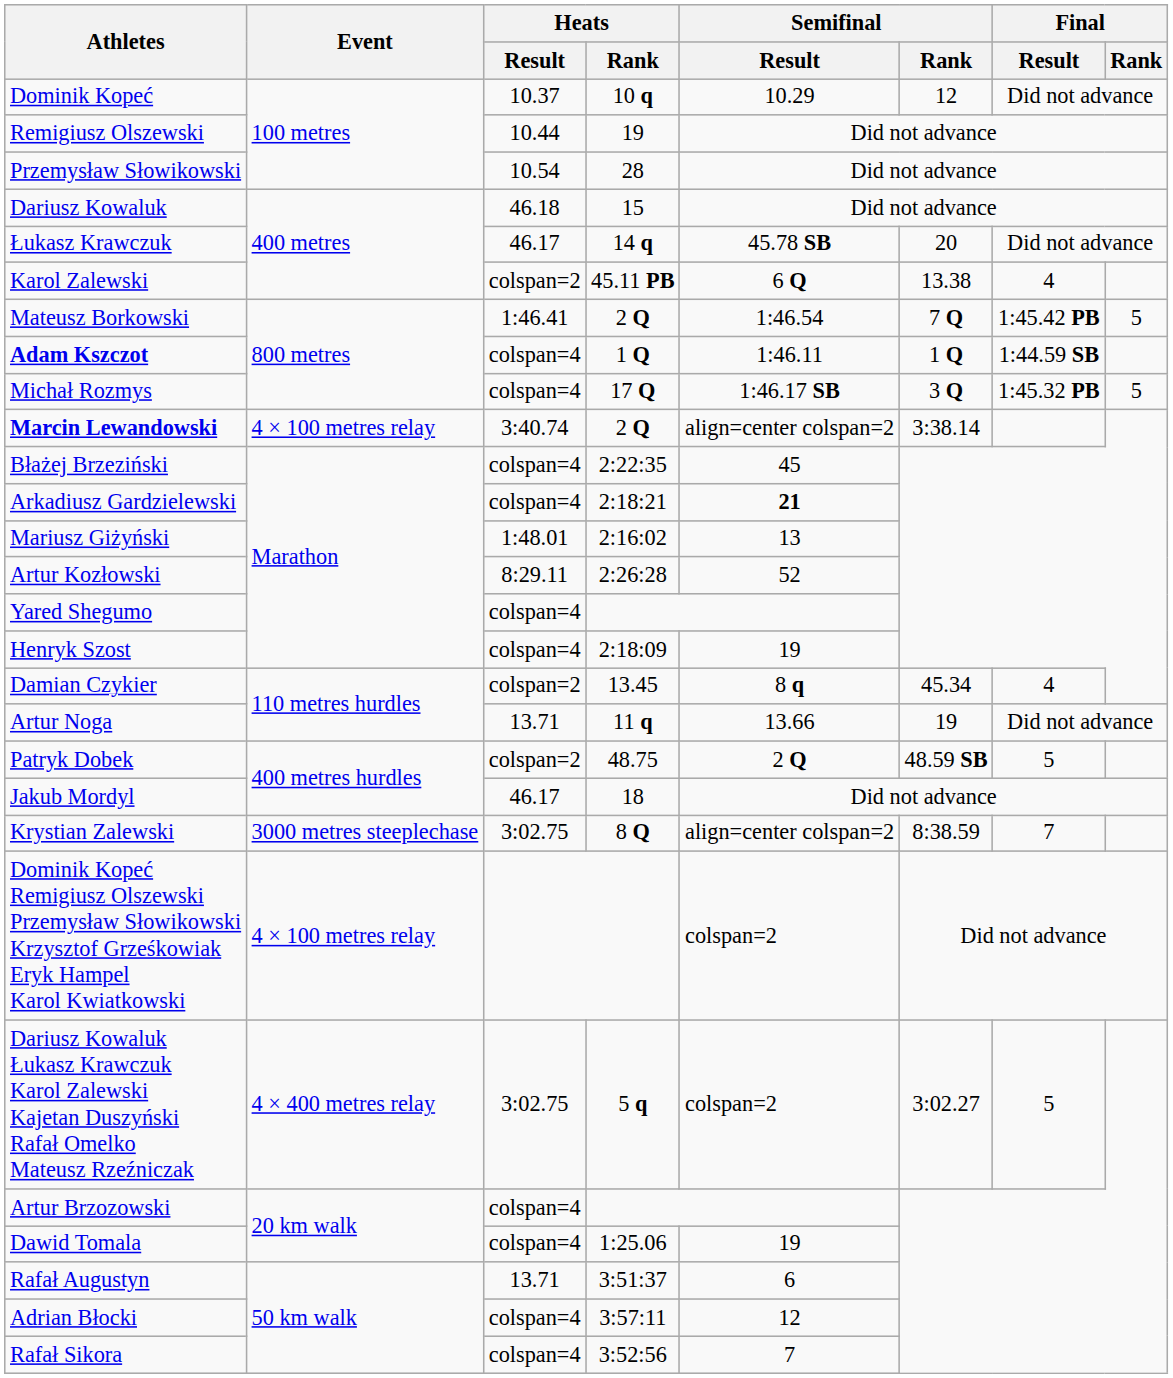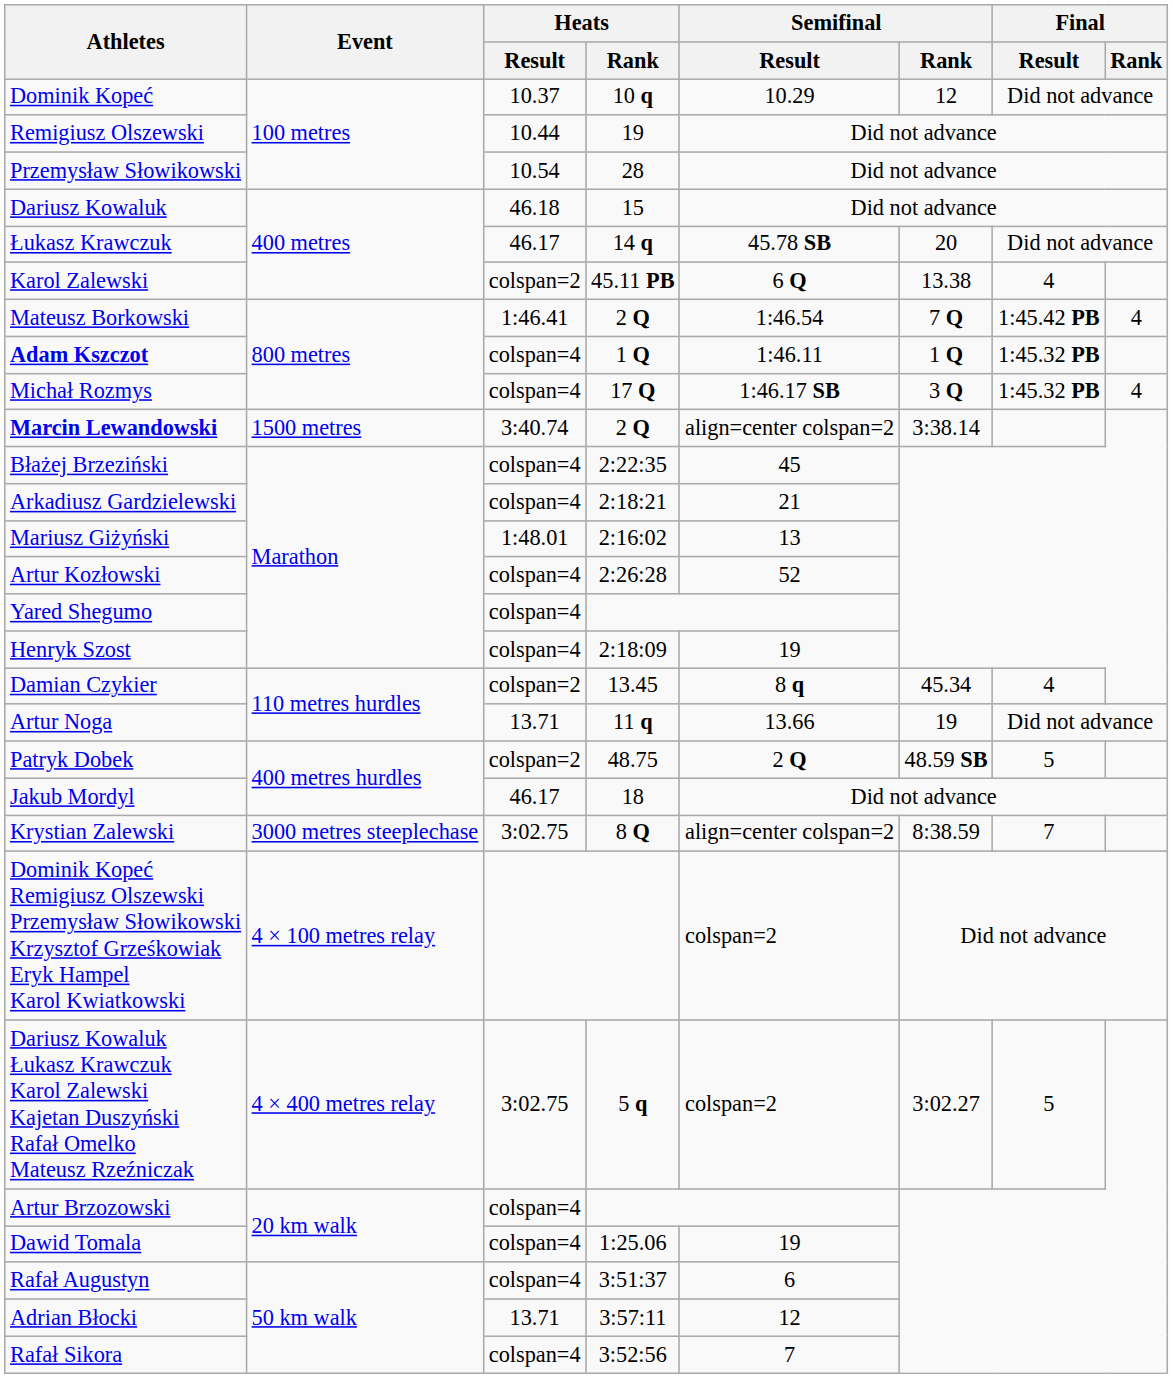(1136, 317) 5 -> (1136, 317) 4
(1049, 354) 1:44.59 SB -> (1049, 354) 1:45.32 PB
(1136, 391) 5 -> (1136, 391) 4
(343, 428) 4 × 100 metres relay -> (306, 428) 1500 metres
(790, 501) bold -> (790, 501) normal
(535, 575) 8:29.11 -> (535, 575) colspan=4
(535, 1280) 13.71 -> (535, 1280) colspan=4
(535, 1317) colspan=4 -> (535, 1317) 13.71
